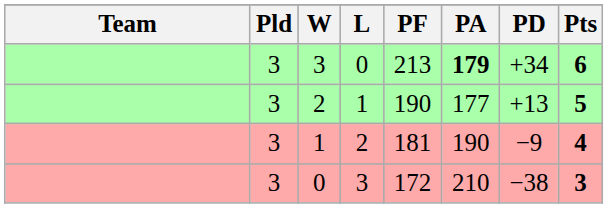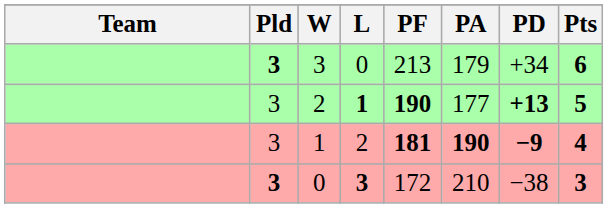(274, 63) normal -> (274, 63) bold
(471, 63) bold -> (471, 63) normal
(362, 103) normal -> (362, 103) bold
(412, 103) normal -> (412, 103) bold
(529, 103) normal -> (529, 103) bold
(412, 143) normal -> (412, 143) bold
(471, 143) normal -> (471, 143) bold
(529, 143) normal -> (529, 143) bold
(274, 182) normal -> (274, 182) bold
(362, 182) normal -> (362, 182) bold
